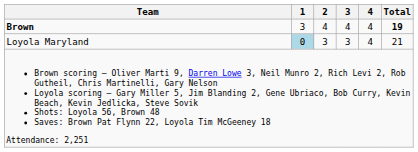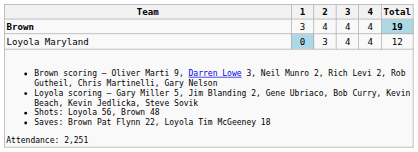(397, 27) no background -> (397, 27) lightblue background
(348, 41) 3 -> (348, 41) 4
(397, 41) 21 -> (397, 41) 12
